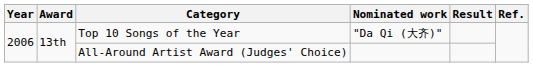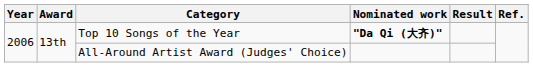(398, 33) normal -> (398, 33) bold
